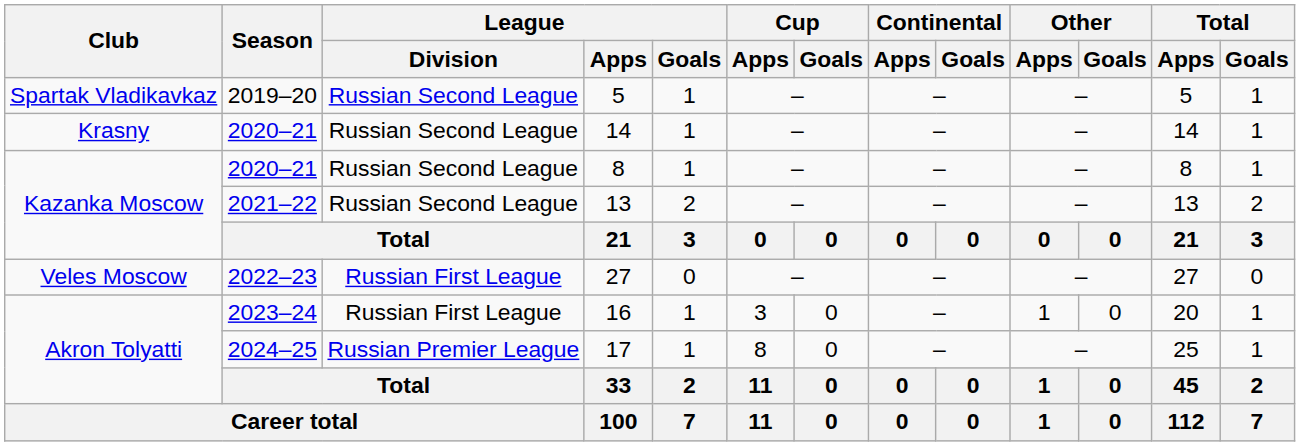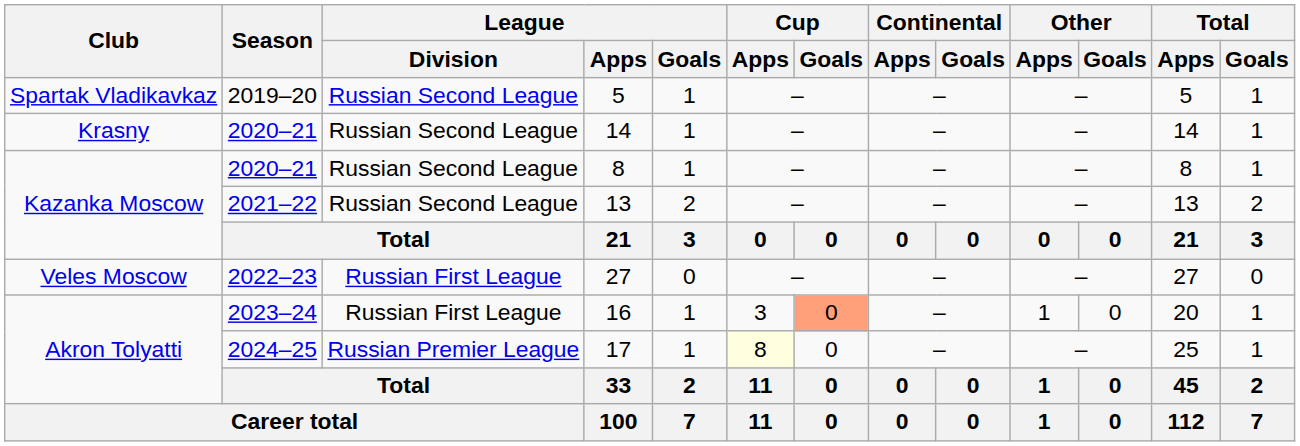(831, 312) no background -> (831, 312) lightsalmon background
(760, 349) no background -> (760, 349) lightyellow background
